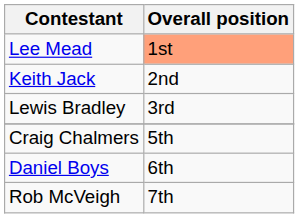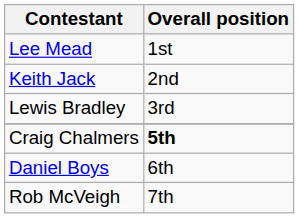(160, 49) lightsalmon background -> (160, 49) no background
(161, 138) normal -> (162, 138) bold
